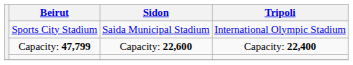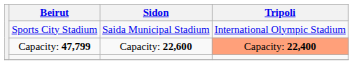(280, 46) no background -> (280, 46) lightsalmon background
